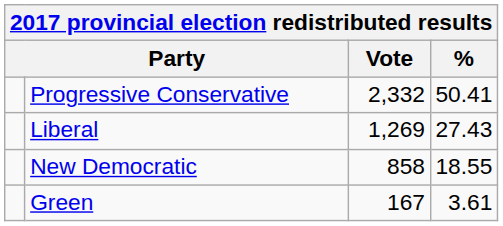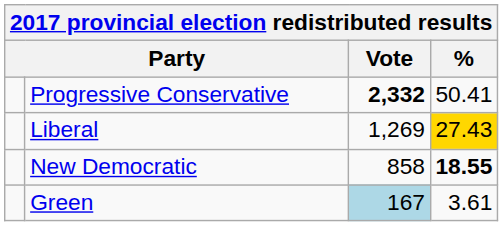(397, 94) normal -> (397, 94) bold
(464, 130) no background -> (464, 130) gold background
(464, 166) normal -> (464, 166) bold
(406, 202) no background -> (406, 202) lightblue background
